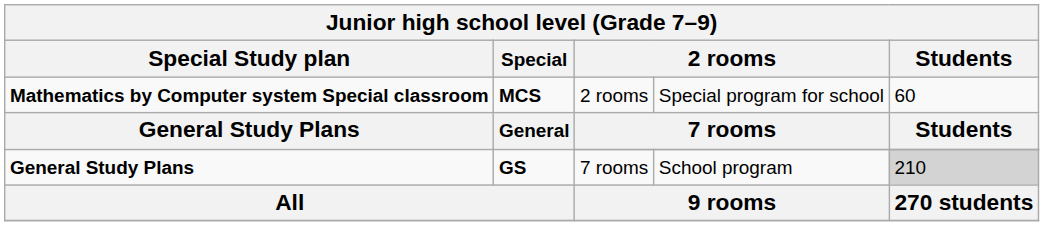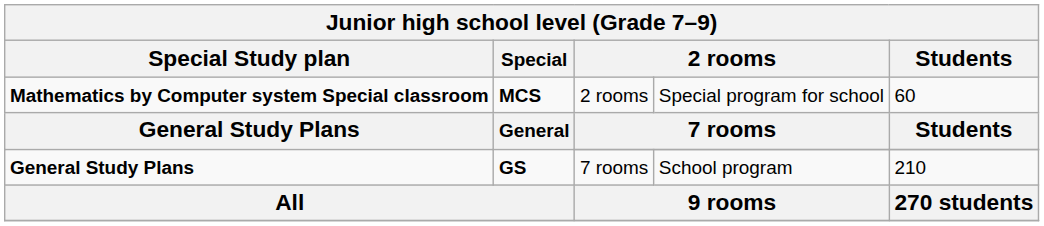(910, 168) lightgrey background -> (910, 168) no background
